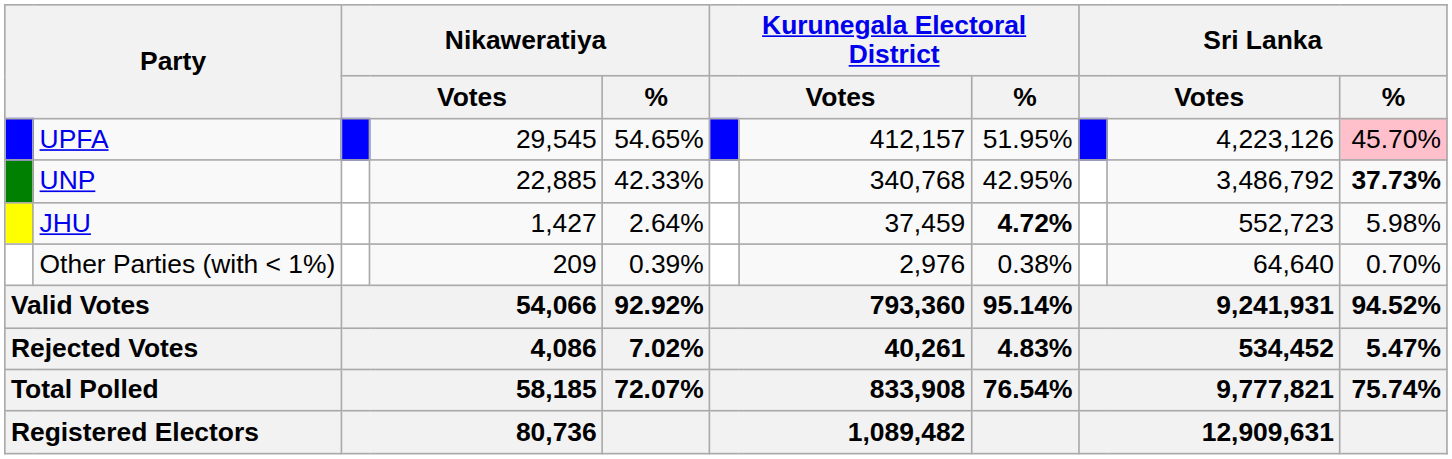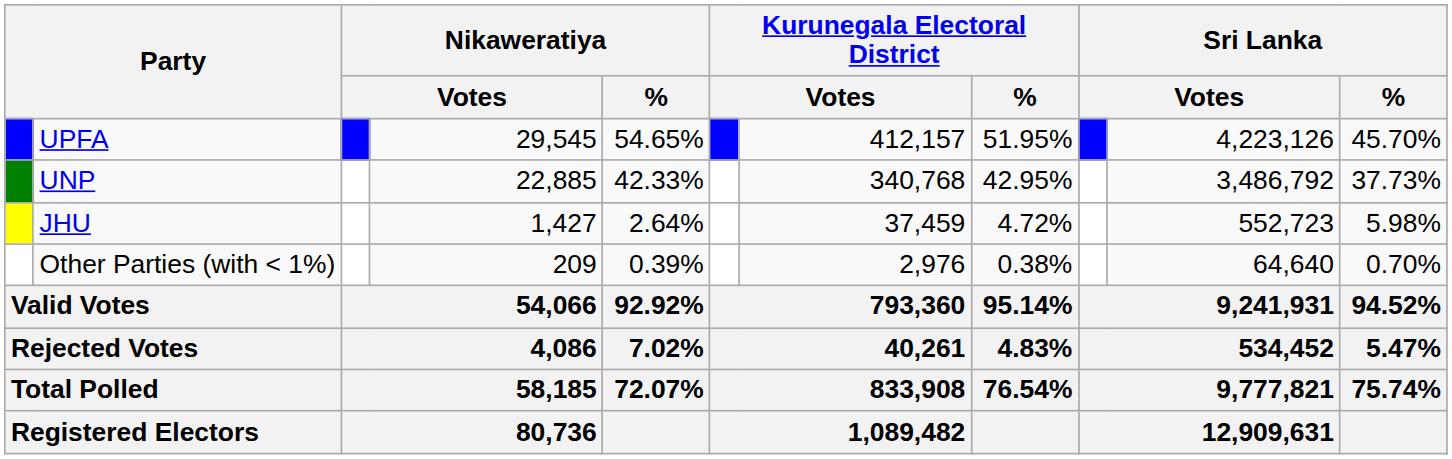(1396, 138) pink background -> (1396, 138) no background
(1396, 180) bold -> (1396, 180) normal
(1035, 222) bold -> (1035, 222) normal
